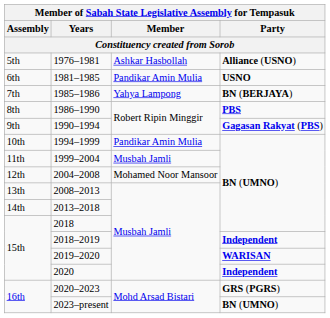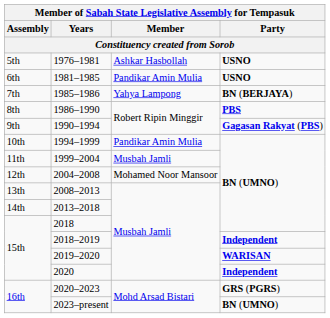(259, 61) Alliance (USNO) -> (236, 61) USNO
